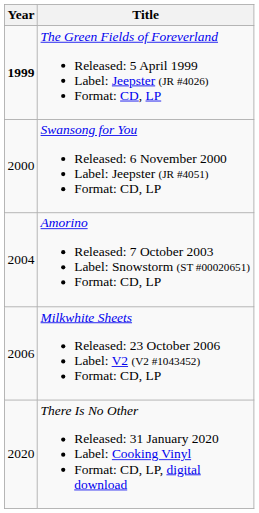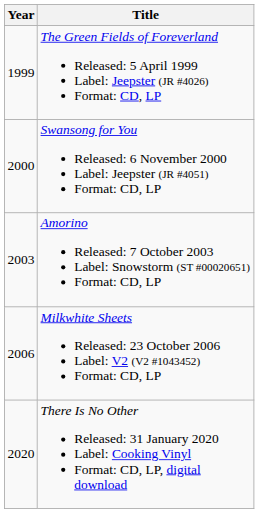(21, 72) bold -> (21, 72) normal
(21, 259) 2004 -> (21, 259) 2003
